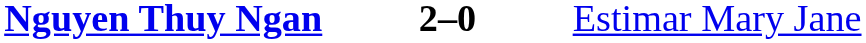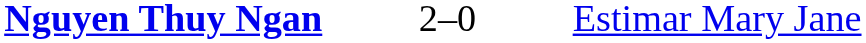(447, 18) bold -> (447, 18) normal
